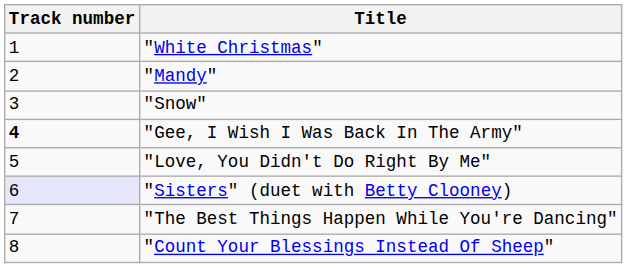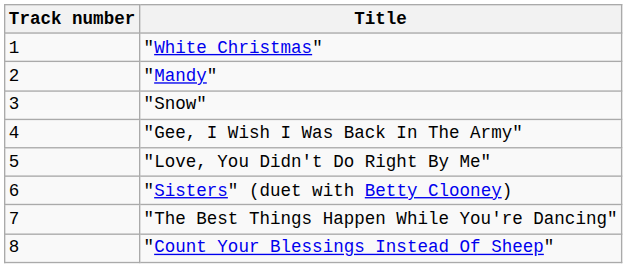(14, 133) bold -> (14, 133) normal
(14, 191) lavender background -> (14, 191) no background
